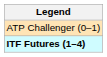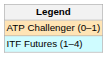(46, 43) bold -> (45, 43) normal
